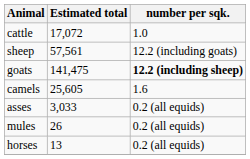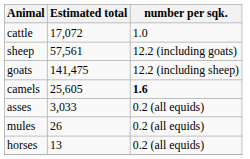(188, 70) bold -> (186, 70) normal
(140, 88) normal -> (140, 88) bold
